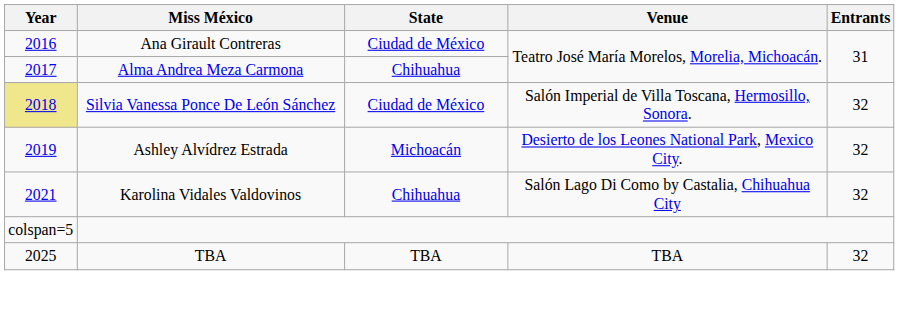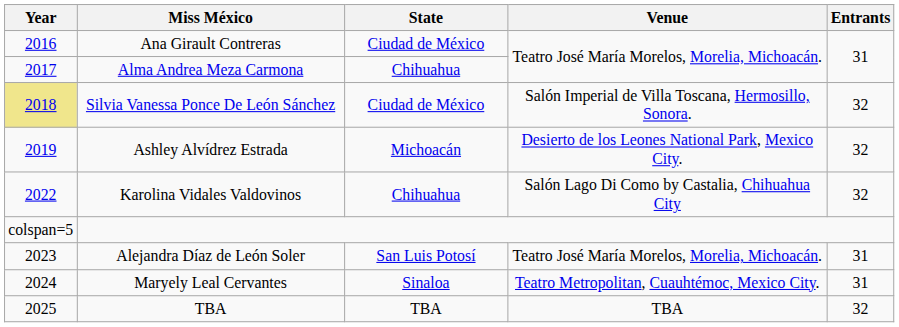(41, 194) 2021 -> (41, 194) 2022
+ row: (211, 256)
+ row: (211, 282)
